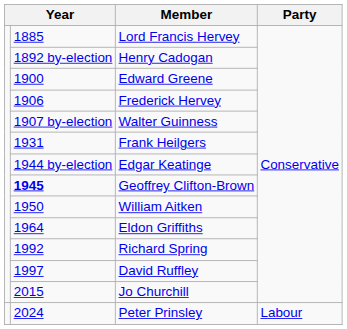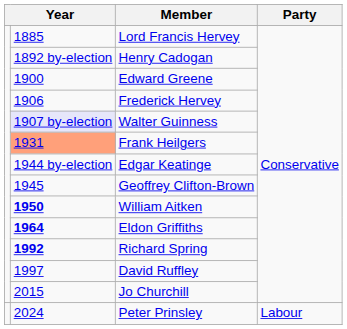(63, 121) no background -> (63, 121) lavender background
(29, 143) no background -> (29, 143) lightsalmon background
(29, 185) bold -> (29, 185) normal
(29, 206) normal -> (29, 206) bold
(29, 228) normal -> (29, 228) bold
(29, 249) normal -> (29, 249) bold
